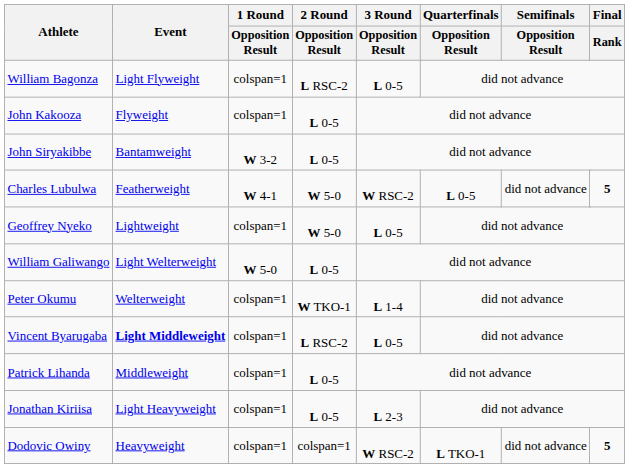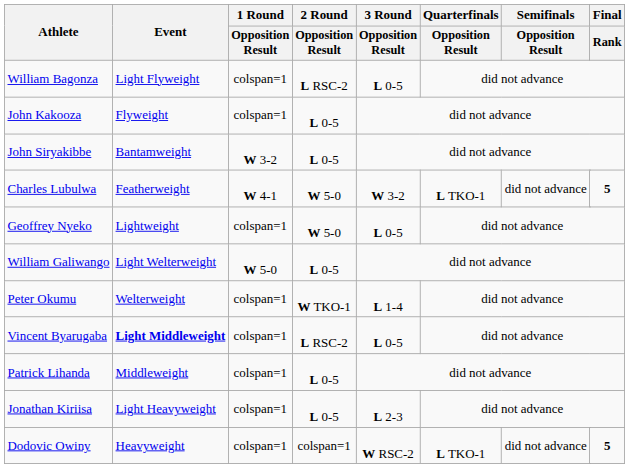(388, 196) W RSC-2 -> (388, 196) W 3-2
(461, 196) L 0-5 -> (461, 196) L TKO-1
